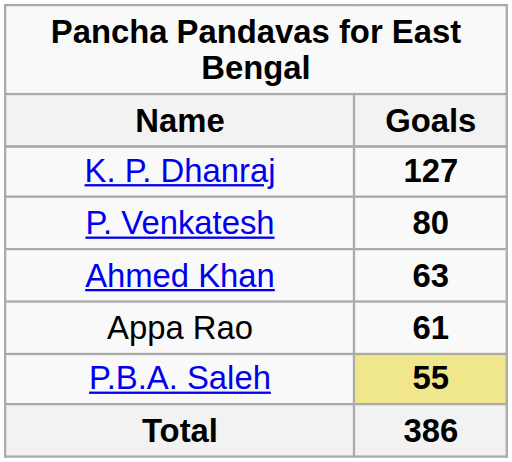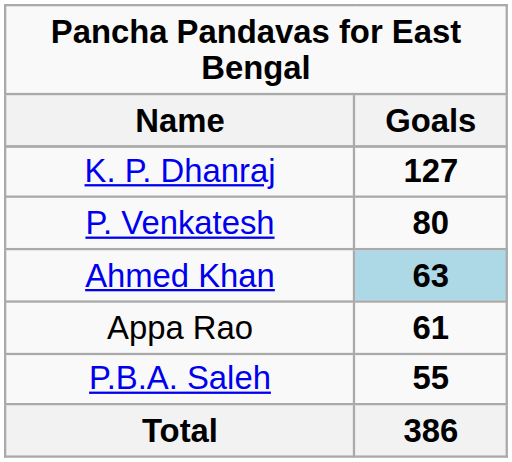(431, 275) no background -> (431, 275) lightblue background
(431, 379) khaki background -> (431, 379) no background
